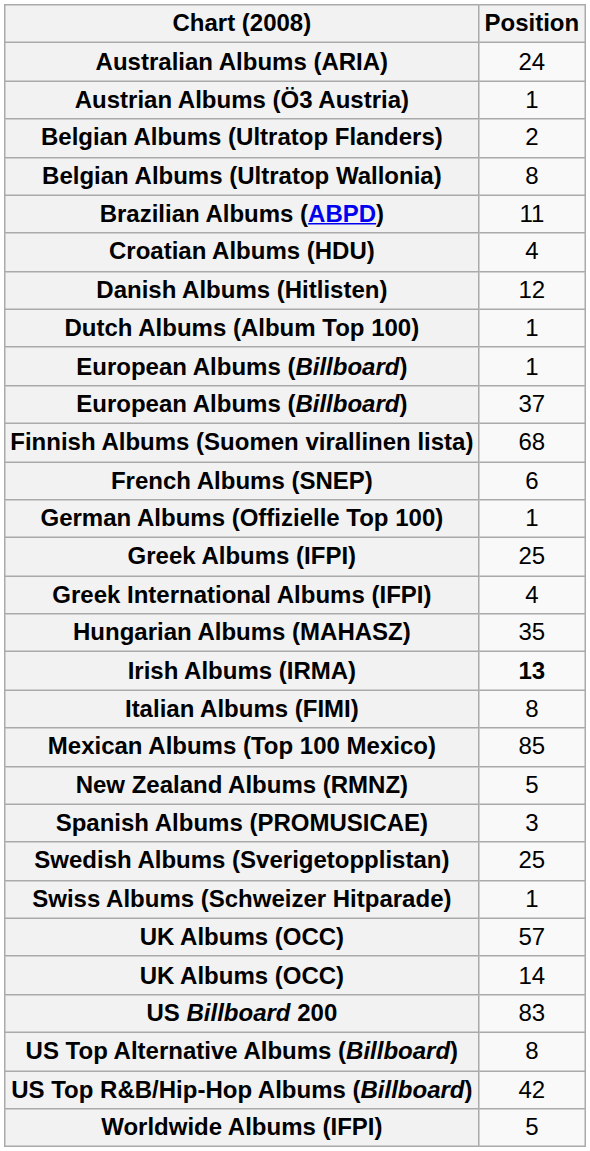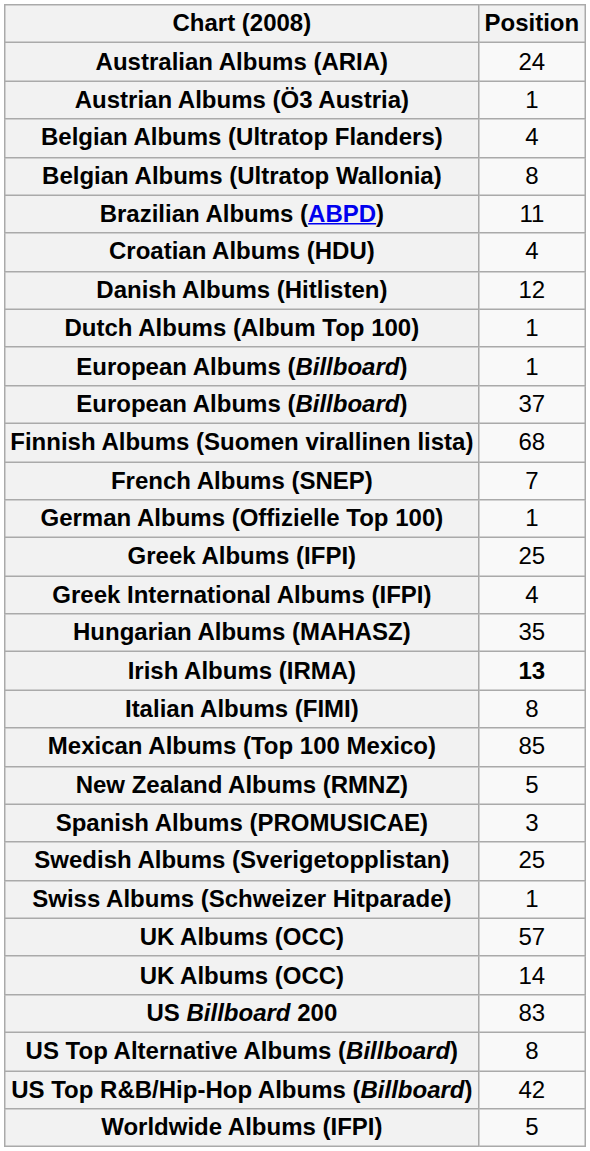(532, 137) 2 -> (532, 137) 4
(532, 480) 6 -> (532, 480) 7
